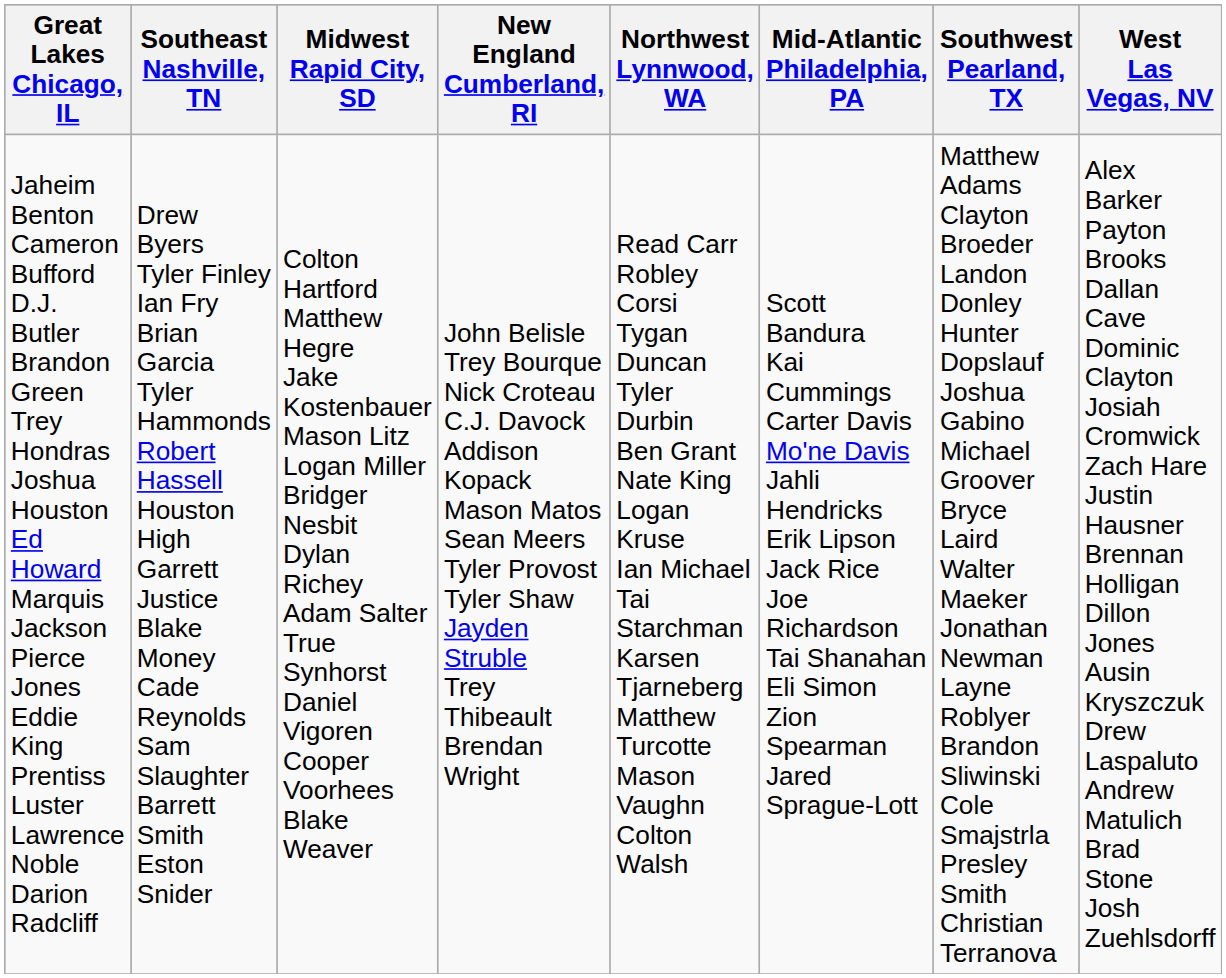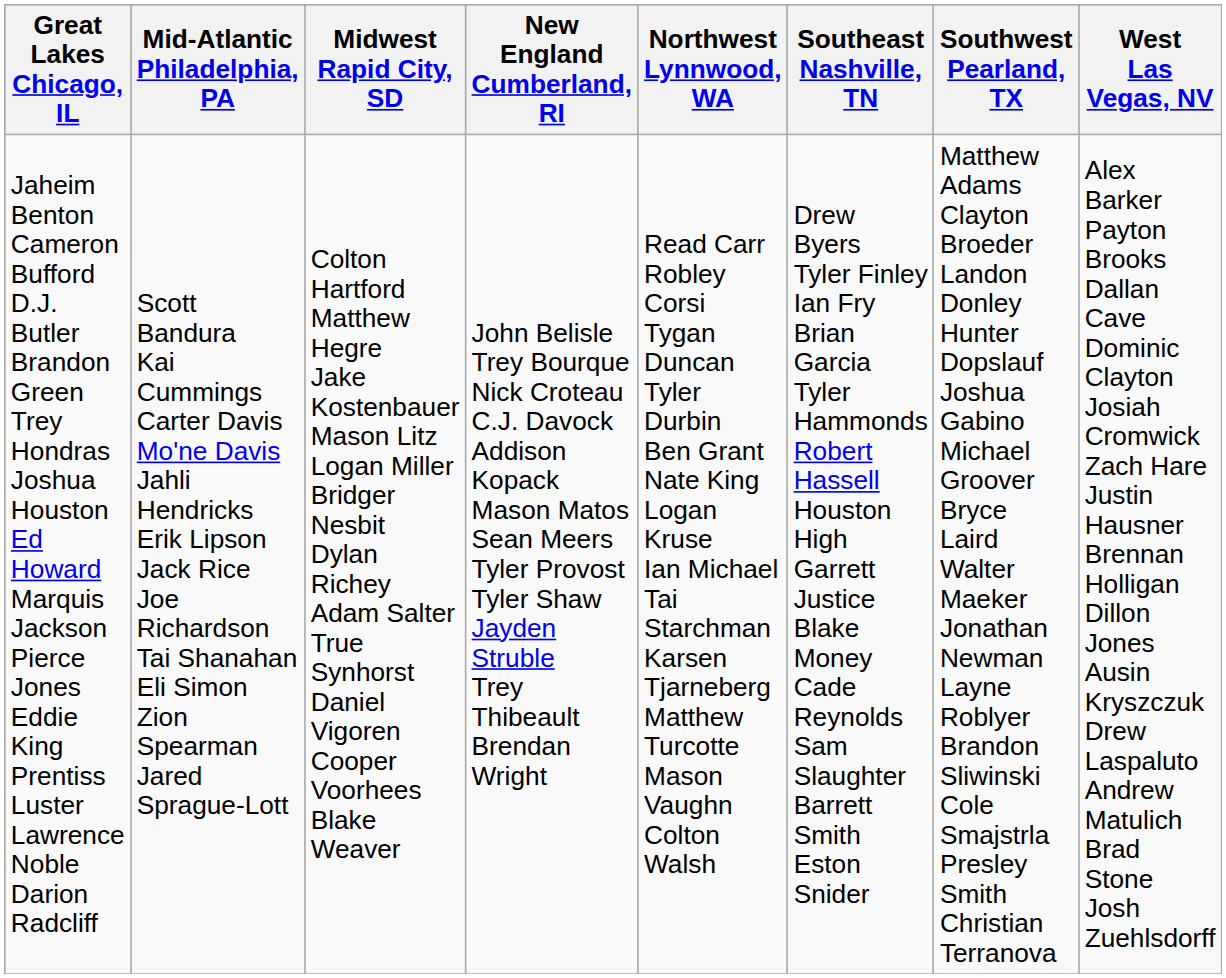columns swapped: (847, 69) <-> (204, 69)
